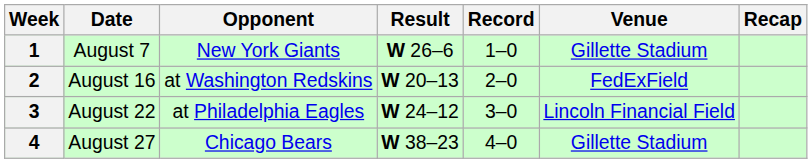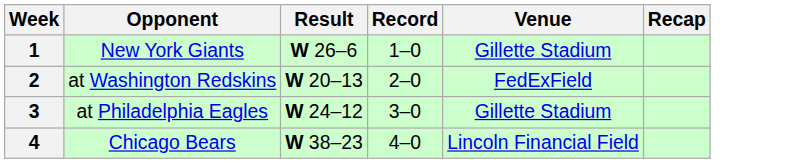- column: (112, 19)
(639, 111) Lincoln Financial Field -> (543, 111) Gillette Stadium
(639, 142) Gillette Stadium -> (543, 142) Lincoln Financial Field
